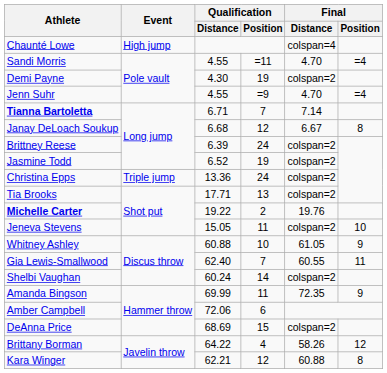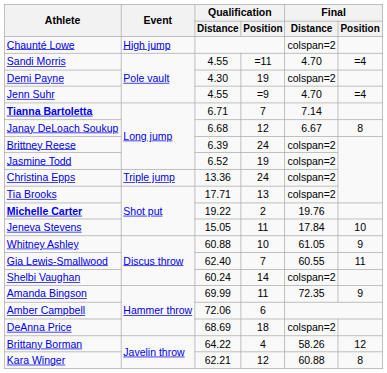(312, 45) colspan=4 -> (312, 45) colspan=2
(312, 228) colspan=2 -> (312, 228) 17.84
(263, 328) 15 -> (263, 328) 18
